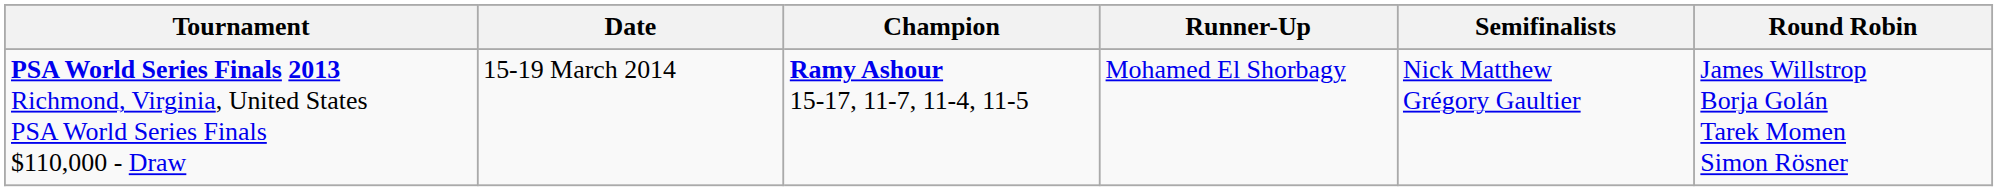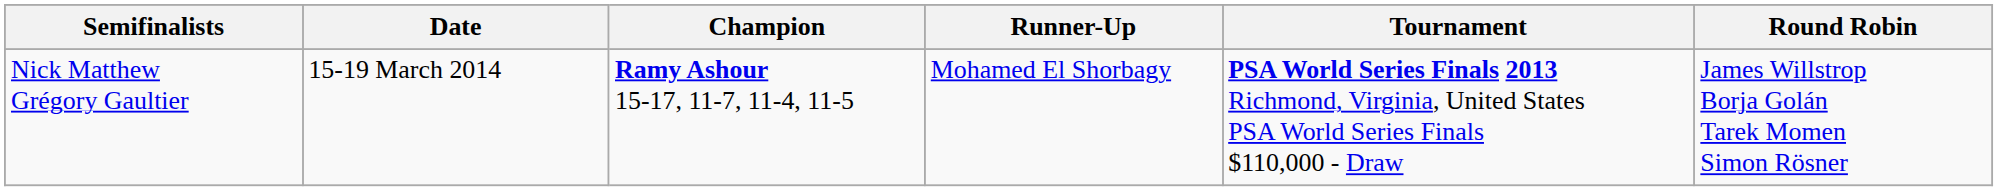columns swapped: (241, 26) <-> (1546, 26)
